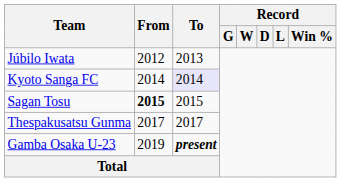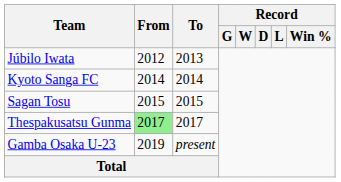(189, 79) lavender background -> (189, 79) no background
(151, 101) bold -> (151, 101) normal
(151, 123) no background -> (151, 123) lightgreen background
(196, 144) bold -> (196, 144) normal
